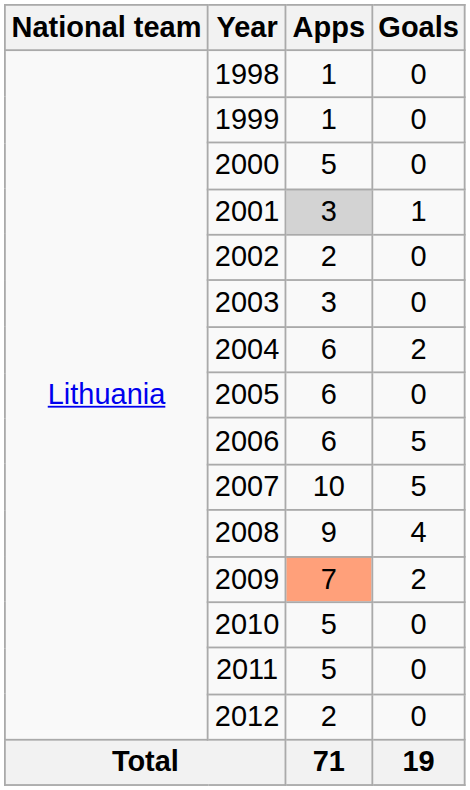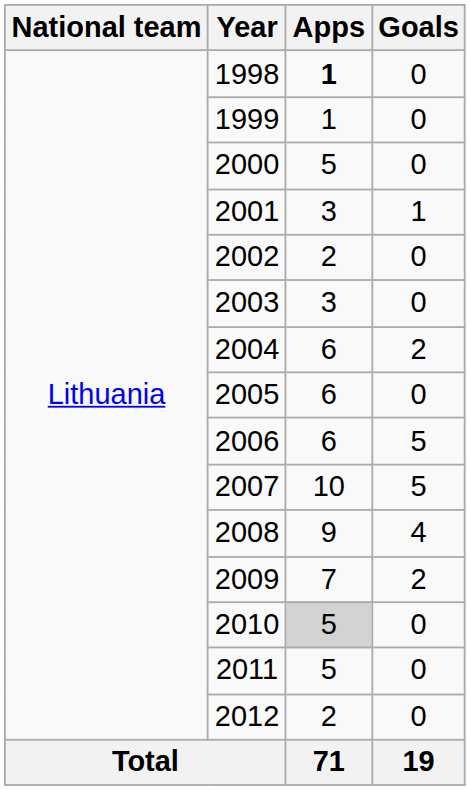(329, 73) normal -> (329, 73) bold
(329, 211) lightgrey background -> (329, 211) no background
(329, 578) lightsalmon background -> (329, 578) no background
(329, 624) no background -> (329, 624) lightgrey background
